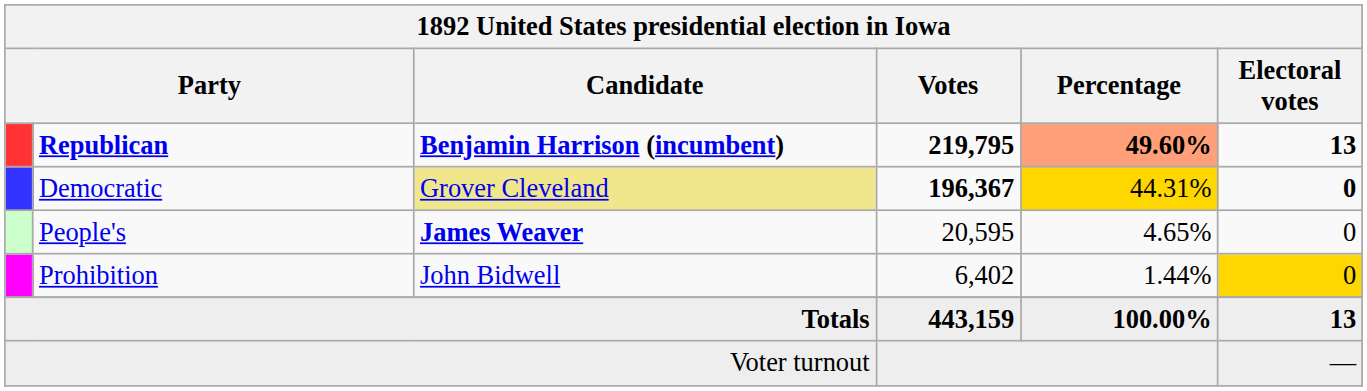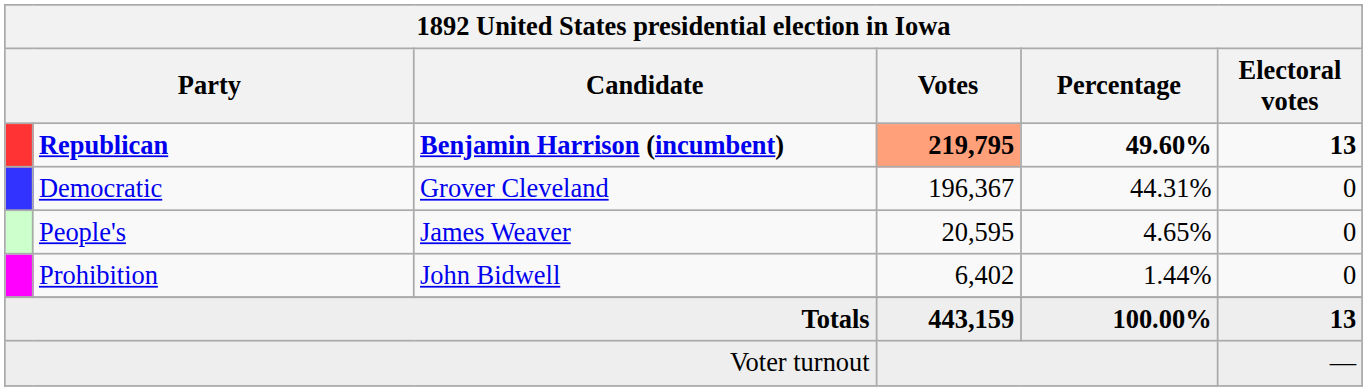(971, 145) no background -> (971, 145) lightsalmon background
(1169, 145) lightsalmon background -> (1169, 145) no background
(514, 188) khaki background -> (514, 188) no background
(971, 188) bold -> (971, 188) normal
(1171, 188) gold background -> (1171, 188) no background
(1349, 188) bold -> (1349, 188) normal
(502, 232) bold -> (495, 232) normal
(1349, 275) gold background -> (1349, 275) no background
